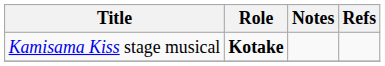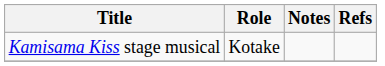(256, 46) bold -> (254, 46) normal
